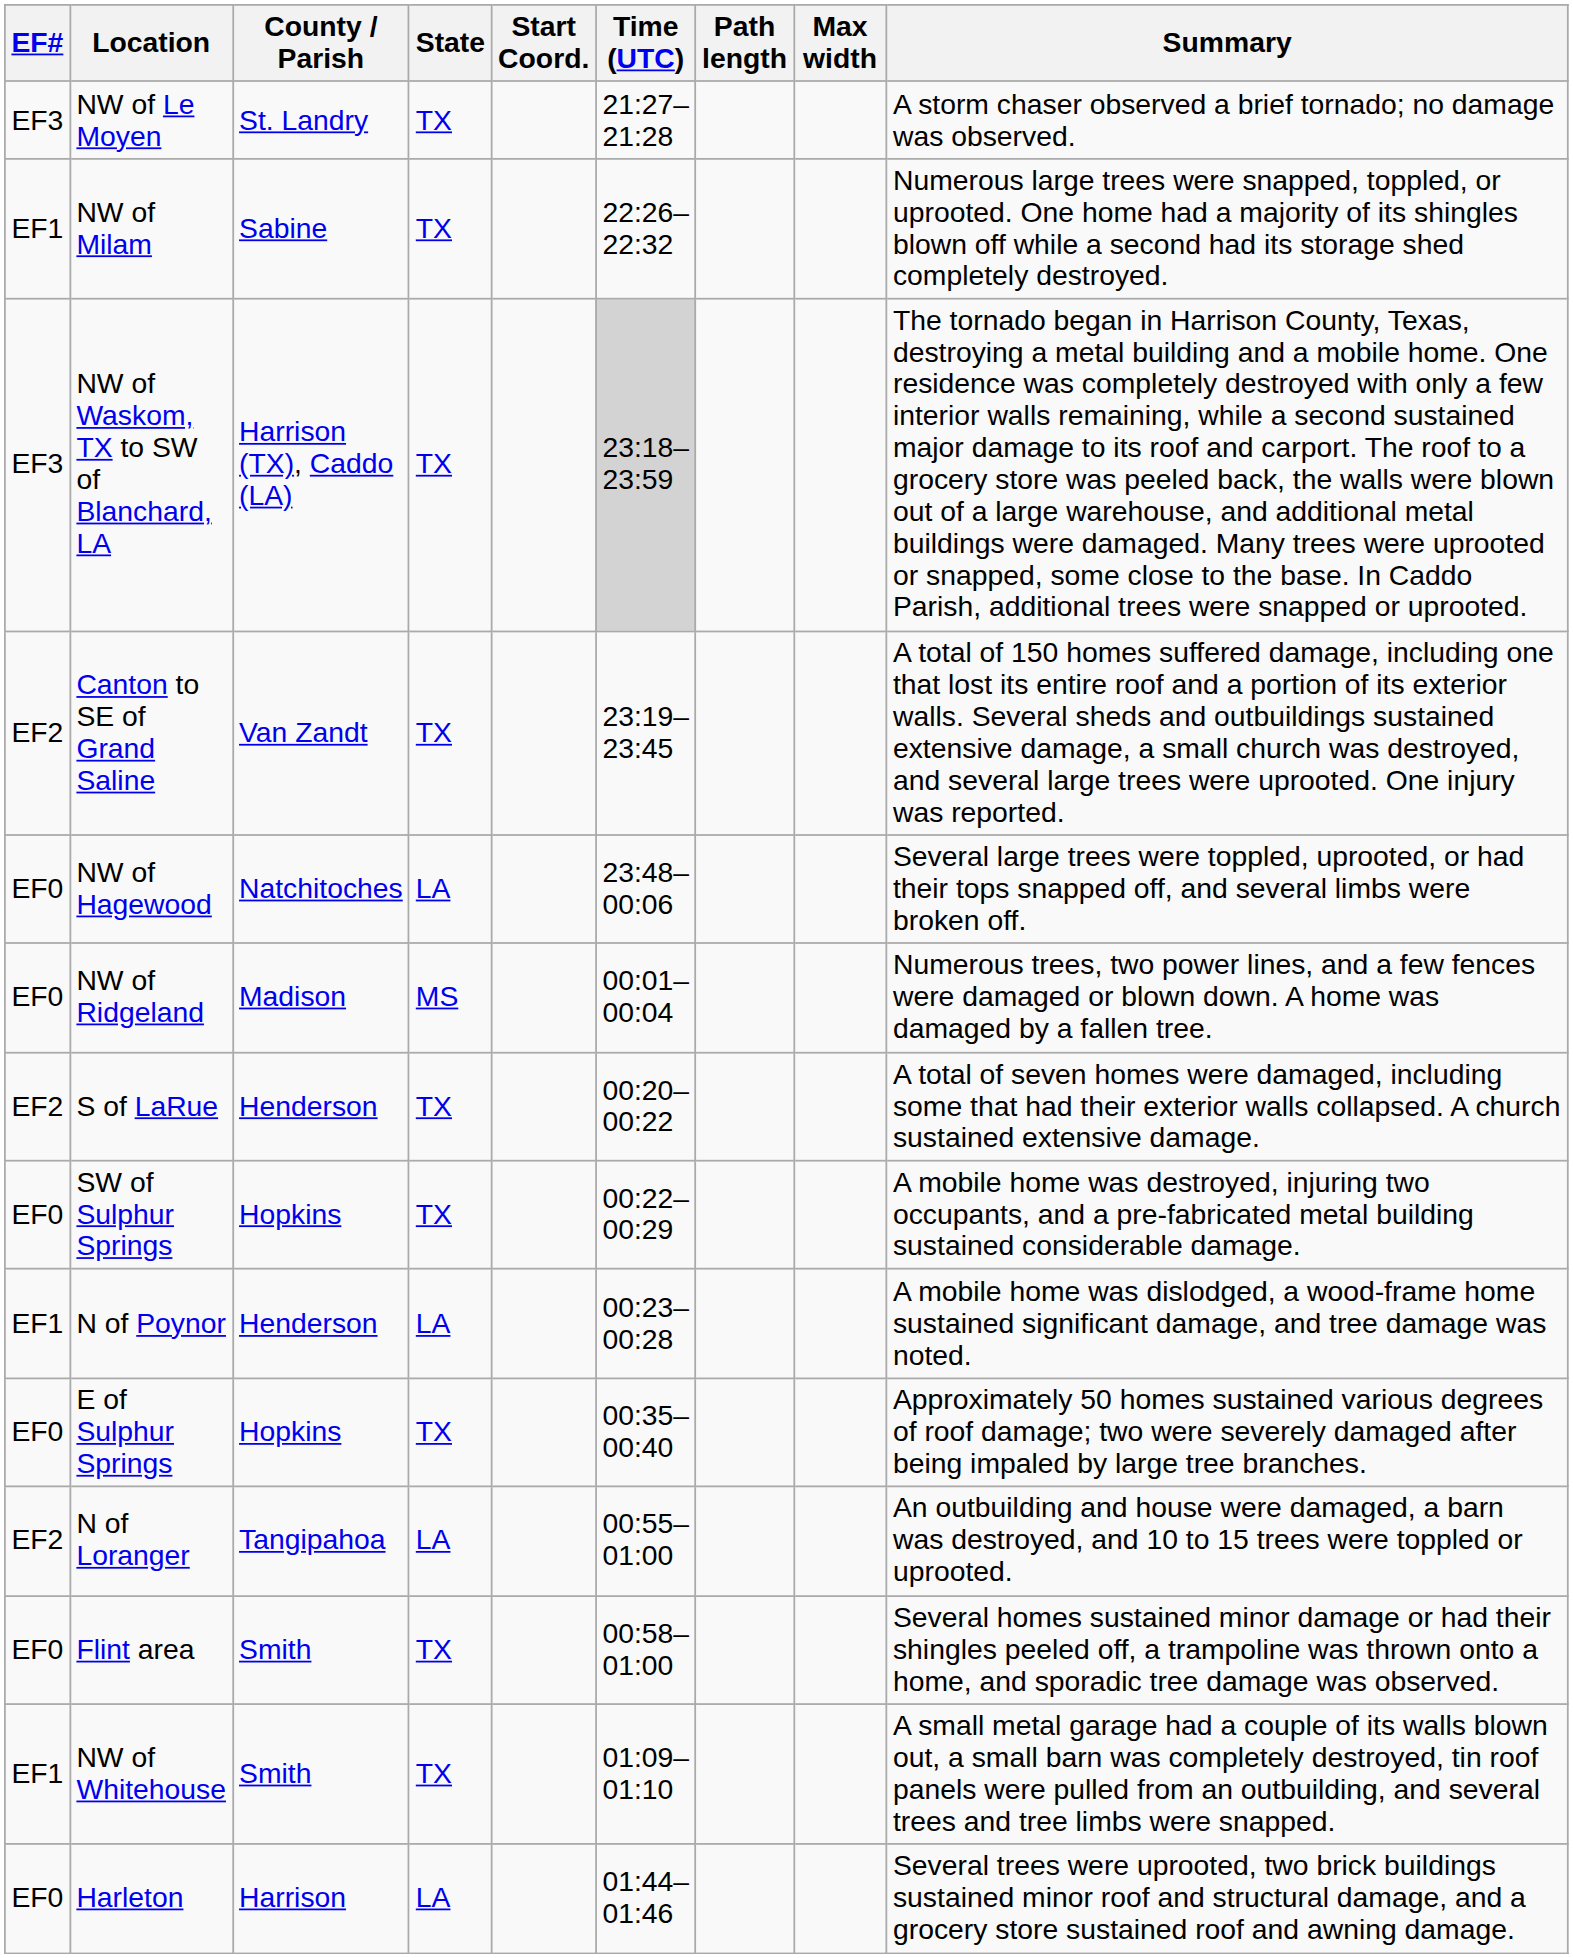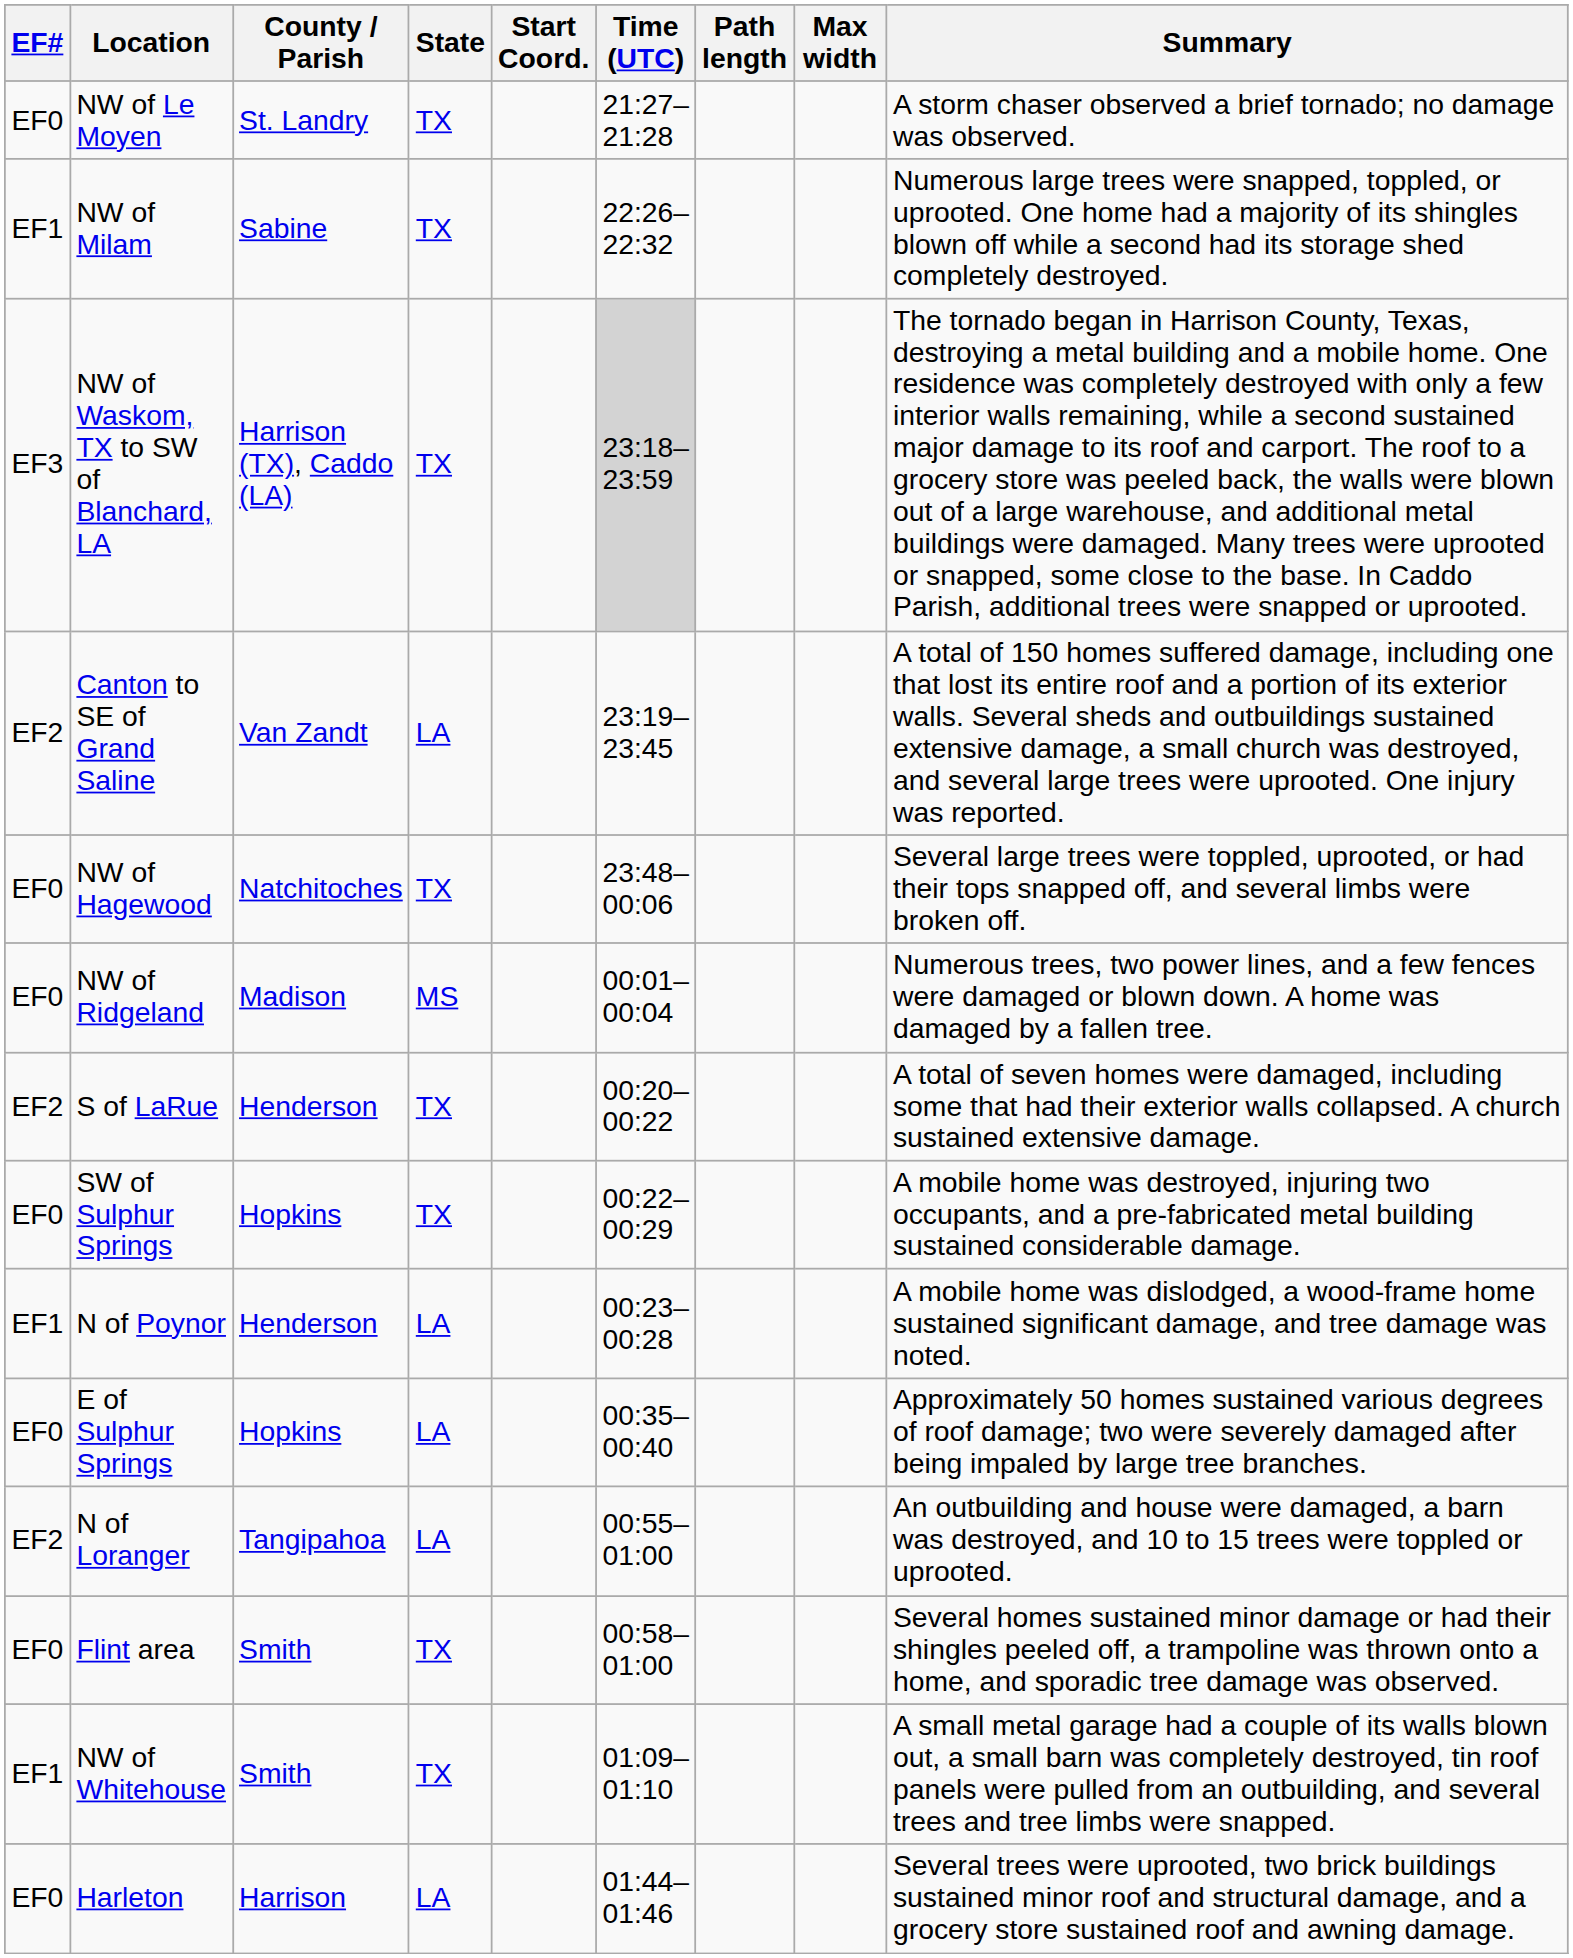(37, 119) EF3 -> (37, 119) EF0
(434, 732) TX -> (433, 732) LA
(433, 888) LA -> (434, 888) TX
(434, 1431) TX -> (433, 1431) LA
